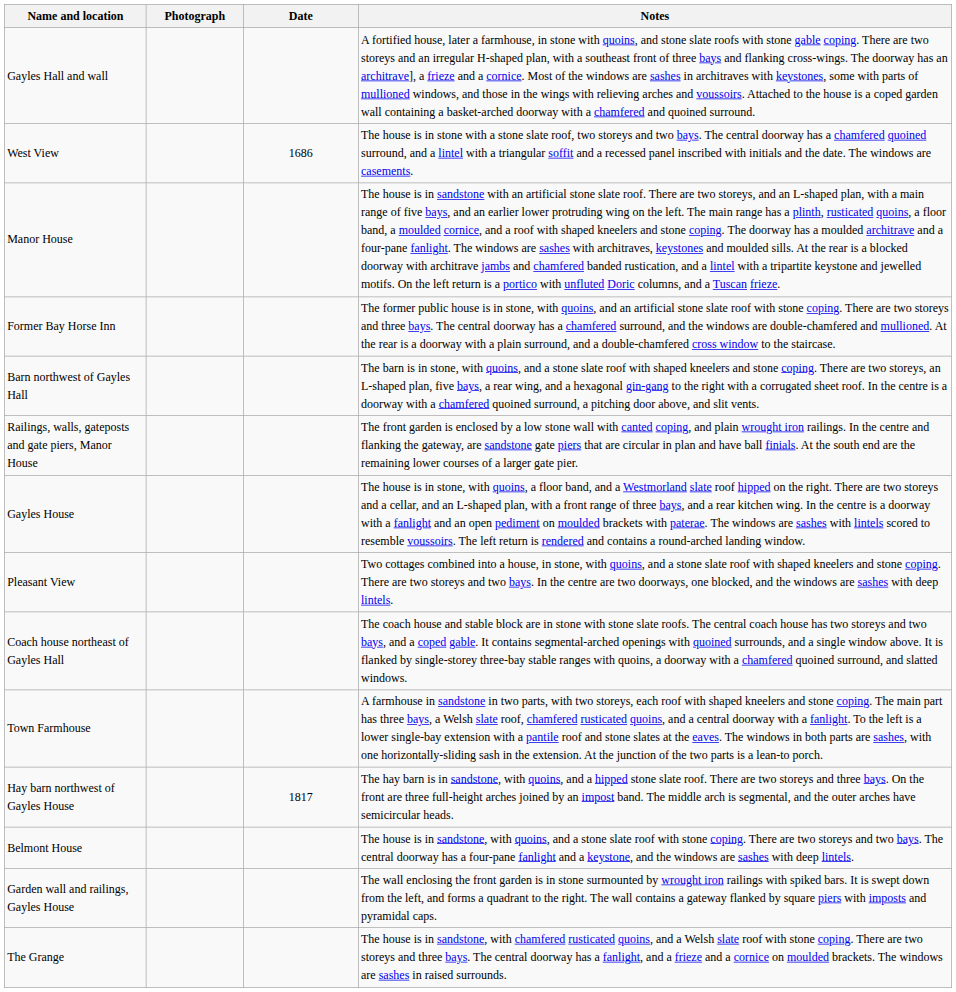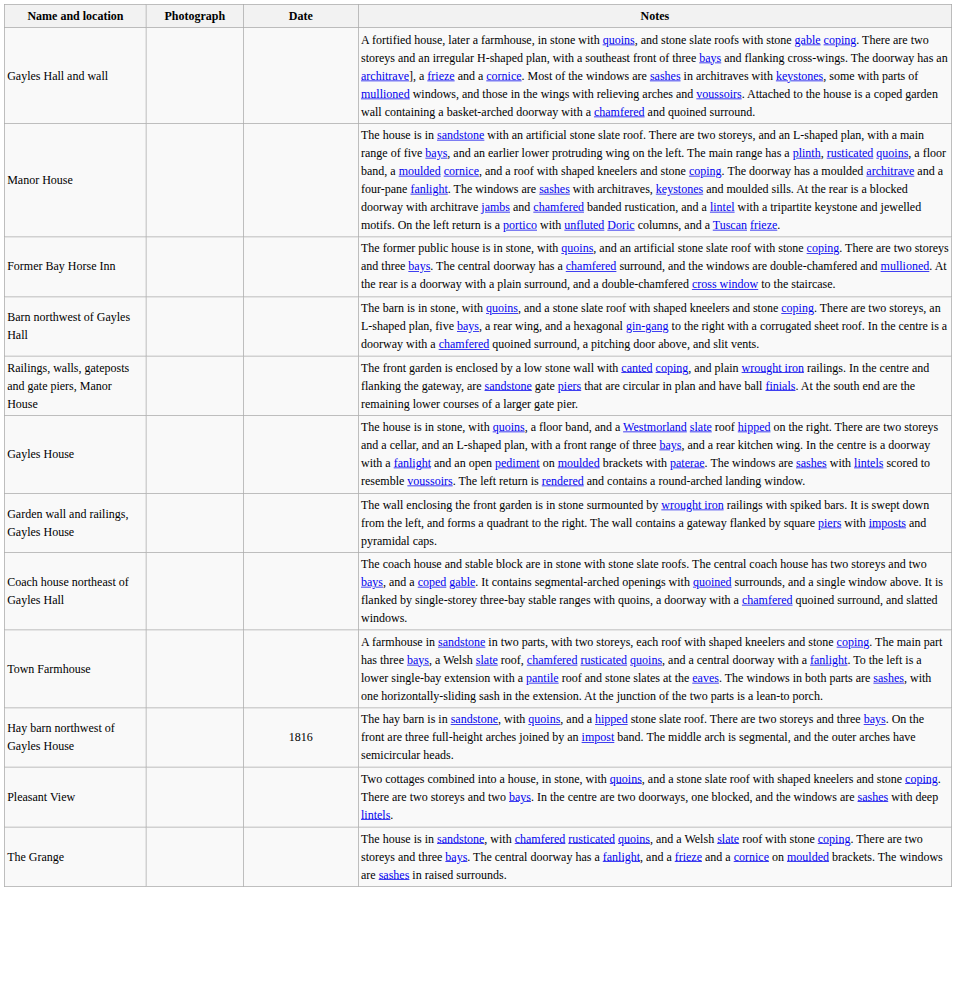- row: (33, 153)
rows swapped: (41, 582) <-> (68, 898)
(301, 797) 1817 -> (301, 737) 1816
- row: (45, 847)
